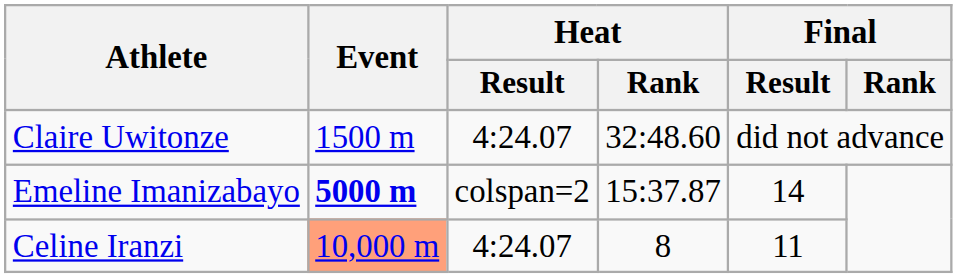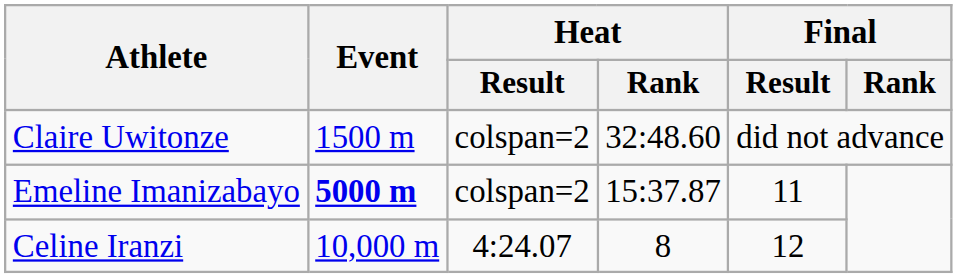(522, 137) 4:24.07 -> (522, 137) colspan=2
(788, 191) 14 -> (788, 191) 11
(377, 245) lightsalmon background -> (377, 245) no background
(788, 245) 11 -> (788, 245) 12
